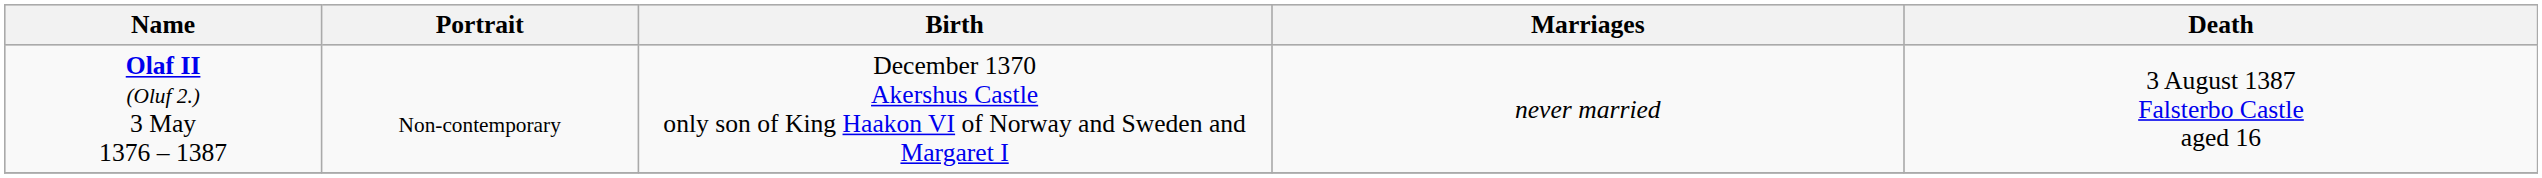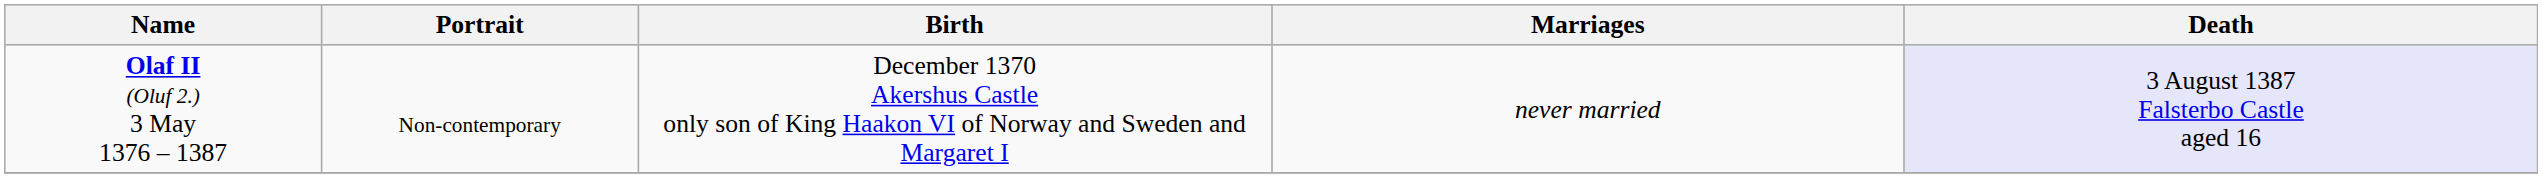(2221, 108) no background -> (2221, 108) lavender background
